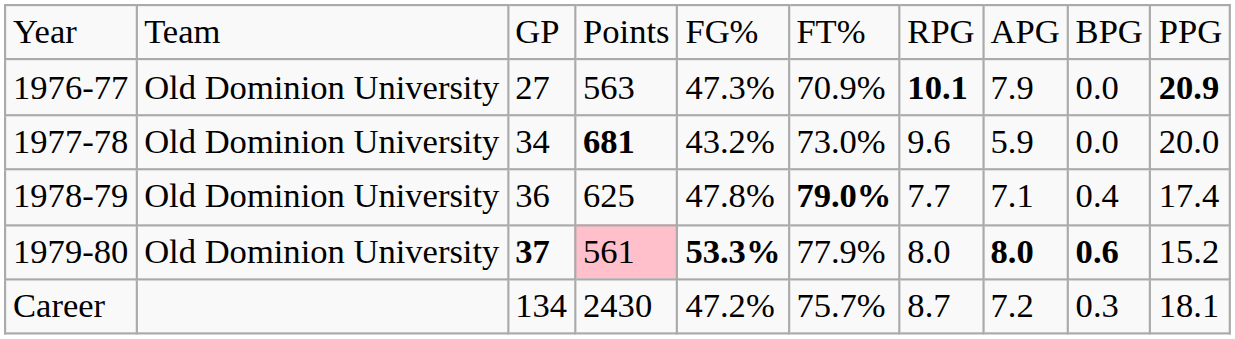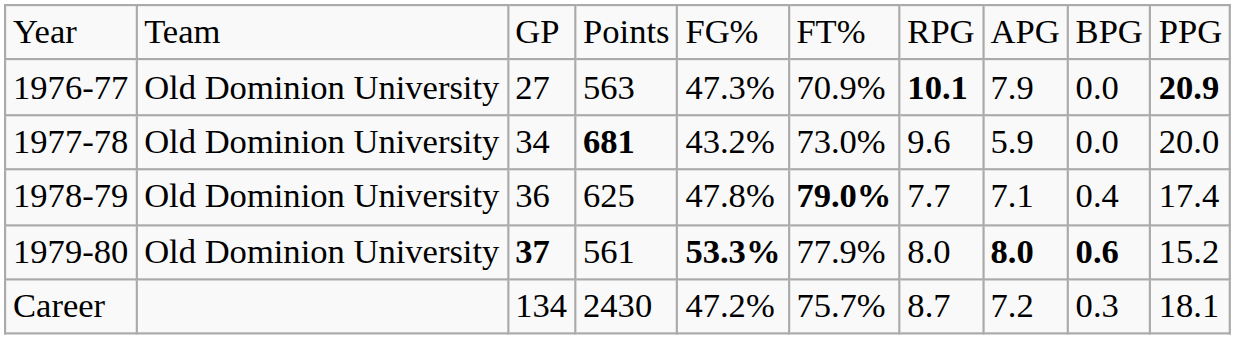(609, 251) pink background -> (609, 251) no background
